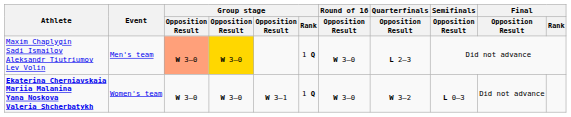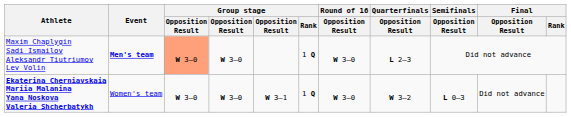(132, 55) normal -> (132, 55) bold
(231, 59) gold background -> (231, 59) no background
